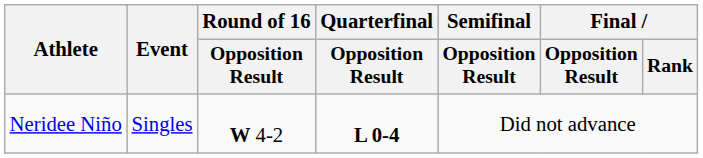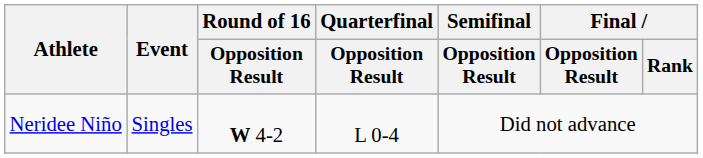(377, 136) bold -> (377, 136) normal
